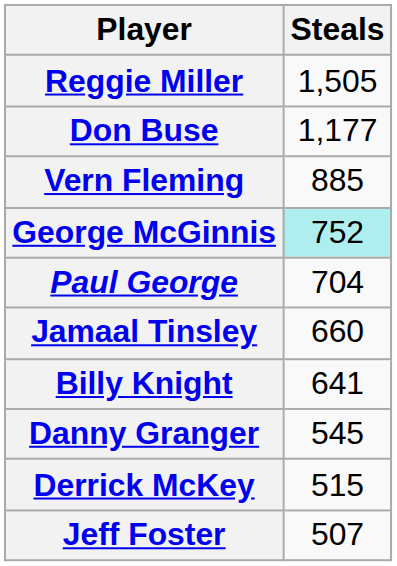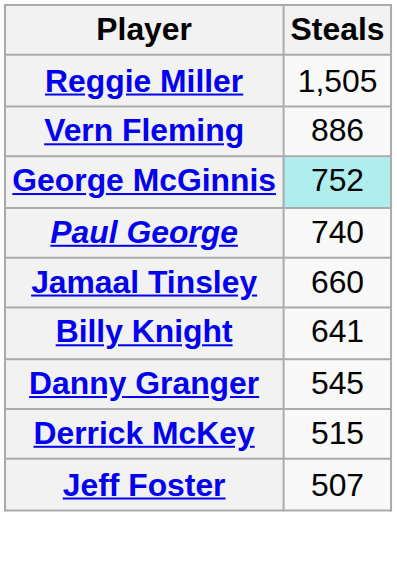- row: (144, 130)
(338, 181) 885 -> (338, 130) 886
(338, 282) 704 -> (338, 231) 740
